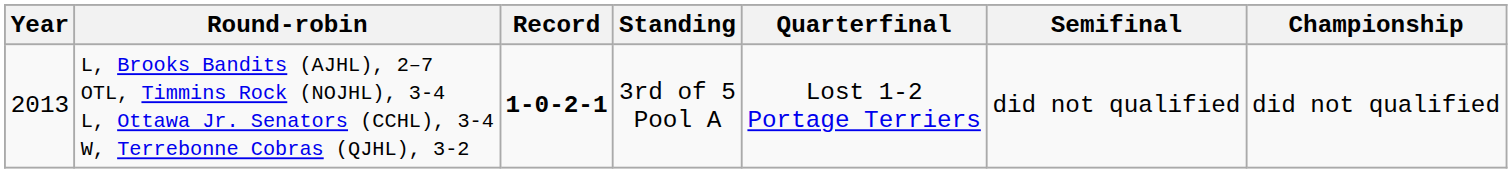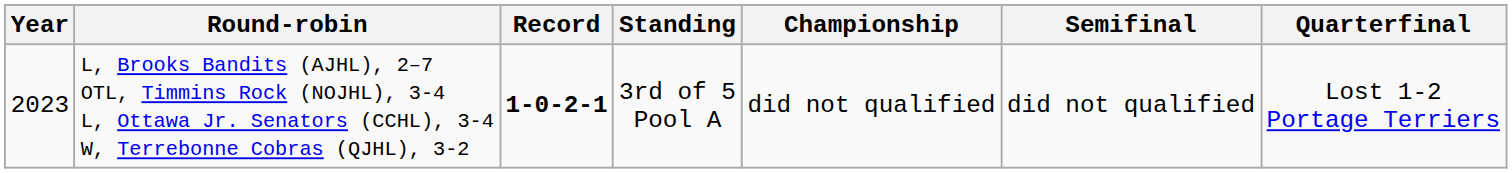columns swapped: (864, 25) <-> (1376, 25)
(40, 106) 2013 -> (40, 106) 2023
